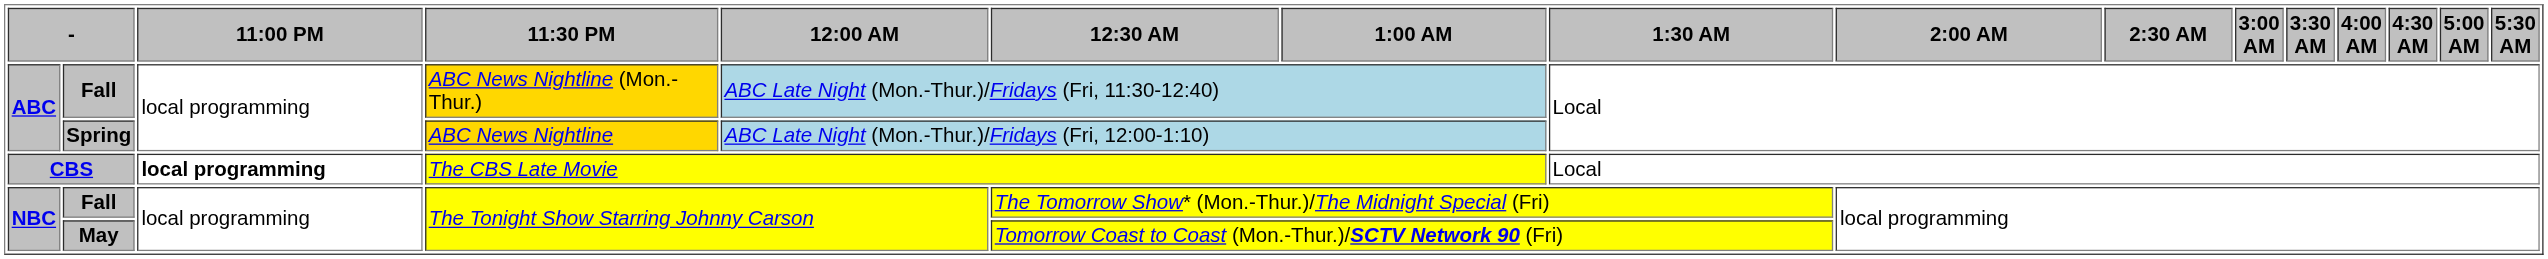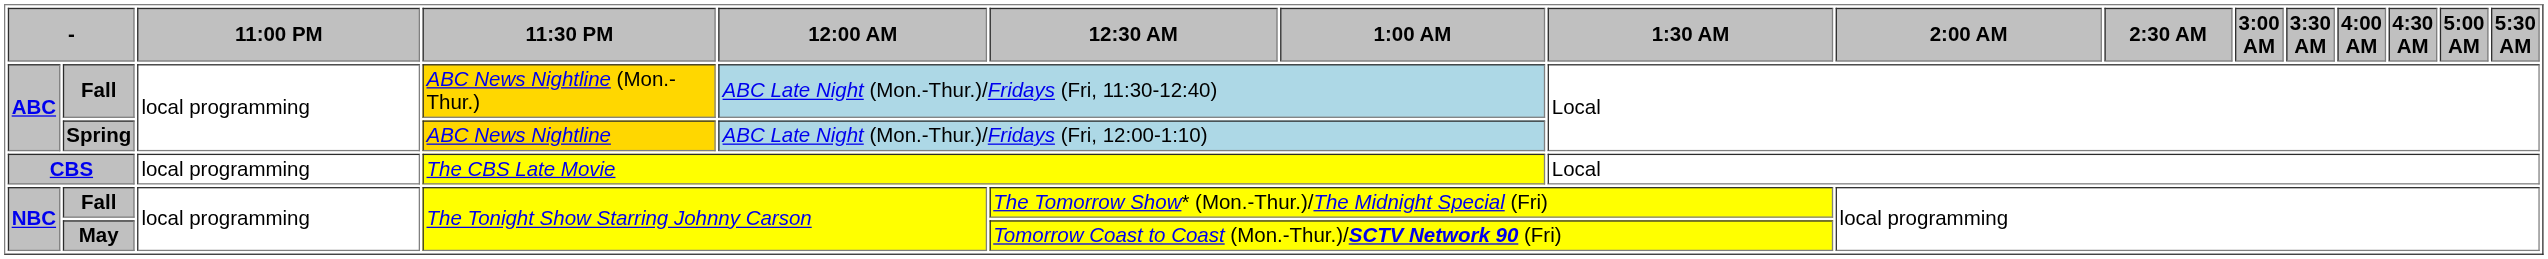(234, 168) bold -> (226, 168) normal
